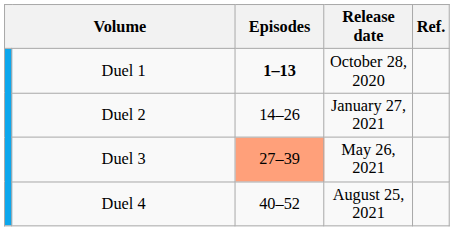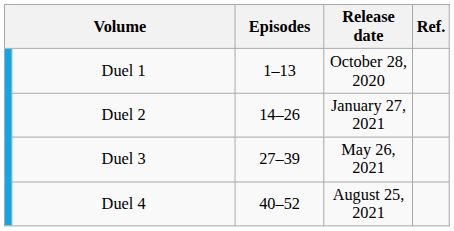(280, 70) bold -> (280, 70) normal
(280, 159) lightsalmon background -> (280, 159) no background
